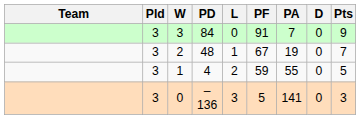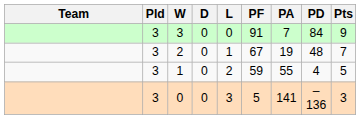columns swapped: (319, 14) <-> (207, 14)
